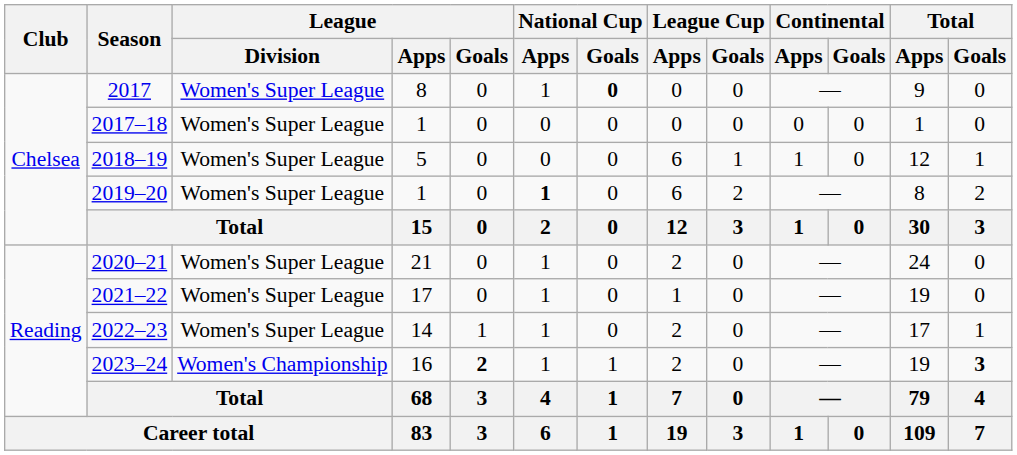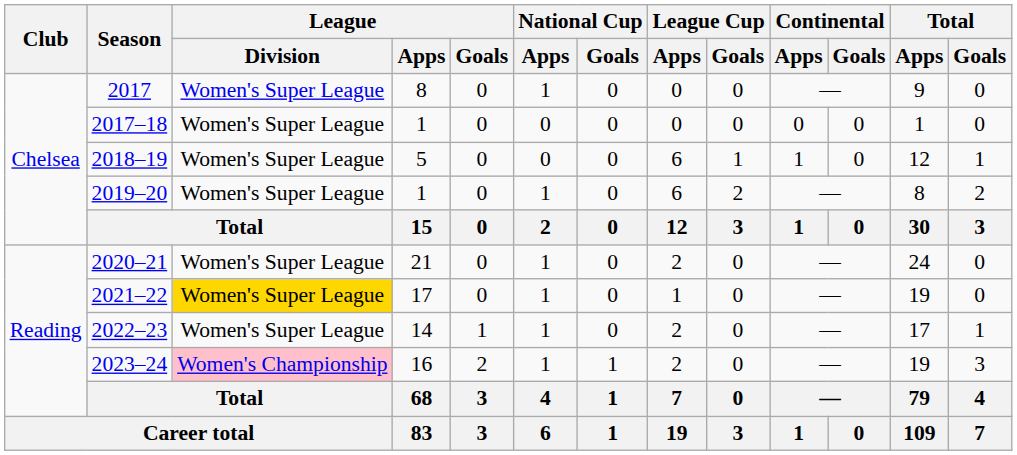(613, 90) bold -> (613, 90) normal
(545, 192) bold -> (545, 192) normal
(282, 295) no background -> (282, 295) gold background
(282, 364) no background -> (282, 364) pink background
(482, 364) bold -> (482, 364) normal
(980, 364) bold -> (980, 364) normal
